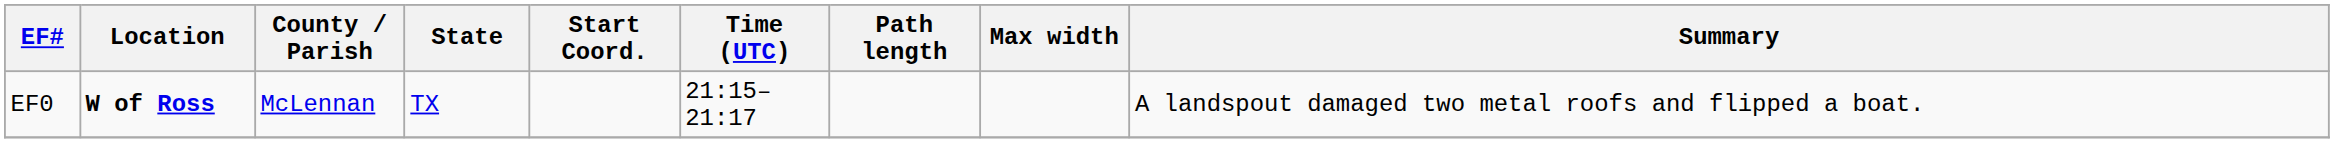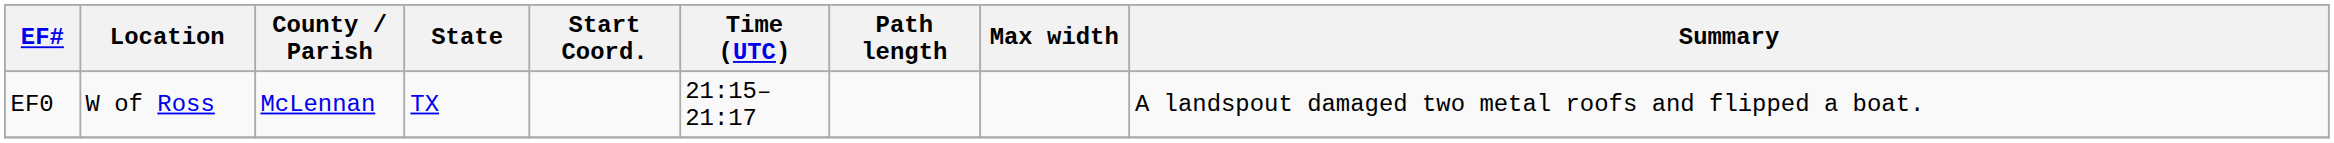(150, 105) bold -> (150, 105) normal
